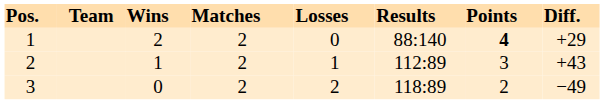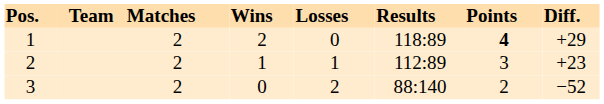columns swapped: (226, 15) <-> (148, 15)
(420, 39) 88:140 -> (420, 39) 118:89
(571, 63) +43 -> (571, 63) +23
(420, 87) 118:89 -> (420, 87) 88:140
(571, 87) −49 -> (571, 87) −52
